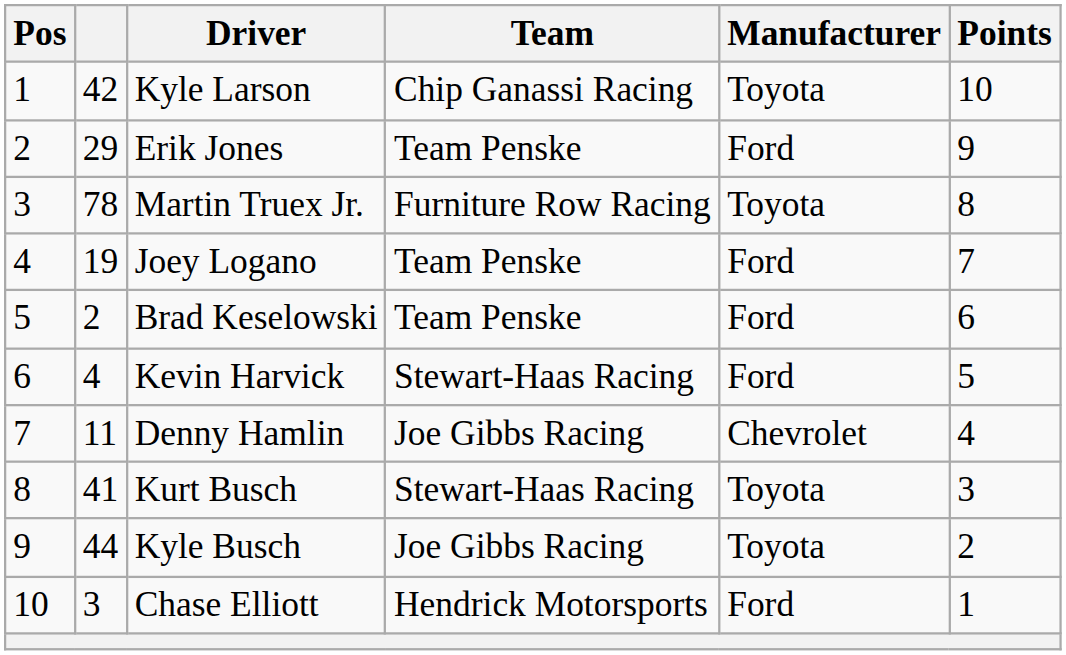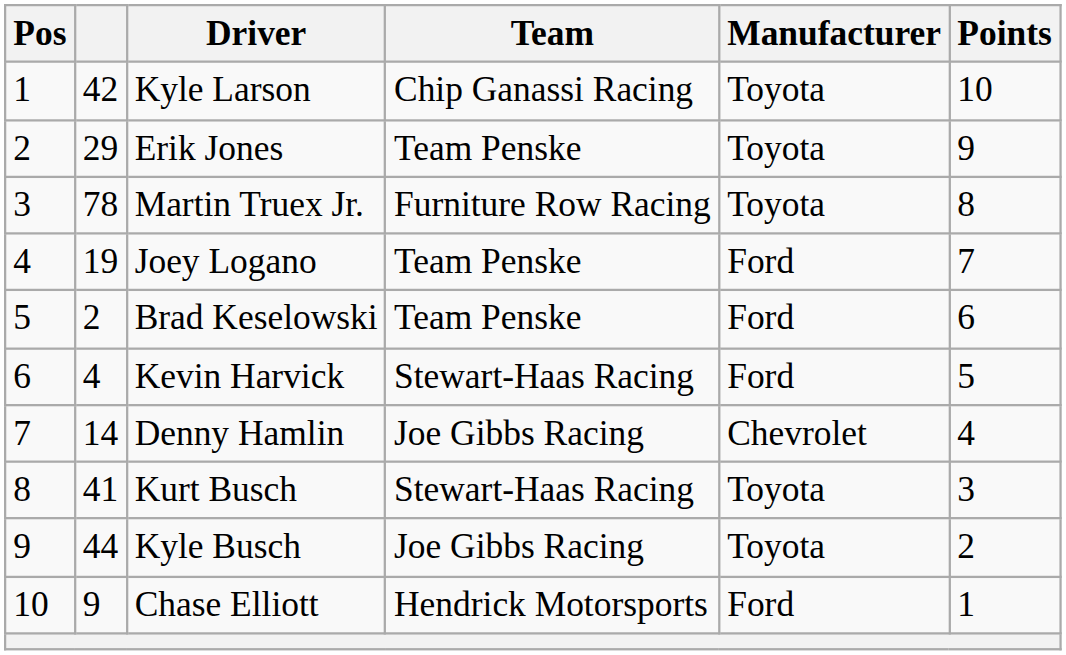(761, 146) Ford -> (776, 146) Toyota
(100, 432) 11 -> (101, 432) 14
(92, 603) 3 -> (92, 603) 9
